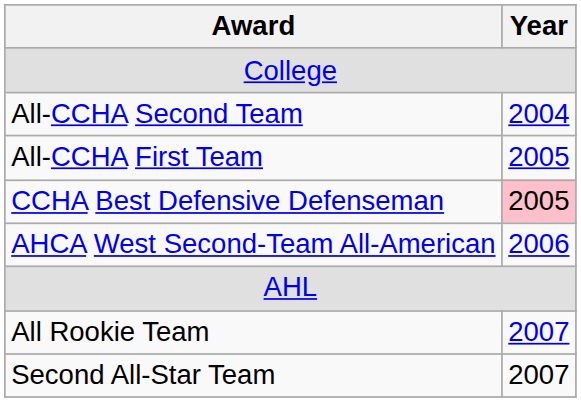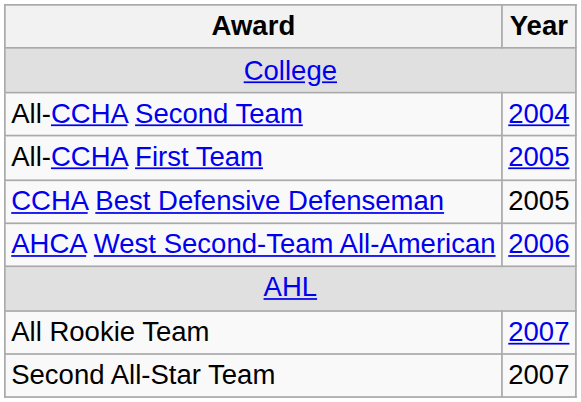(539, 200) pink background -> (539, 200) no background
